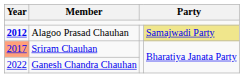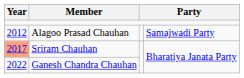(17, 33) bold -> (17, 33) normal
(180, 33) khaki background -> (180, 33) no background
